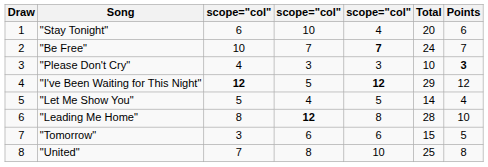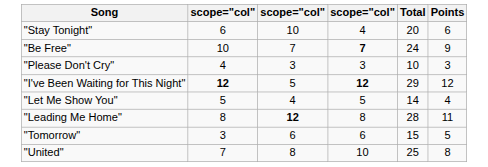- column: (21, 13)
(464, 48) 7 -> (447, 48) 9
(464, 65) bold -> (447, 65) normal
(464, 118) 10 -> (447, 118) 11
